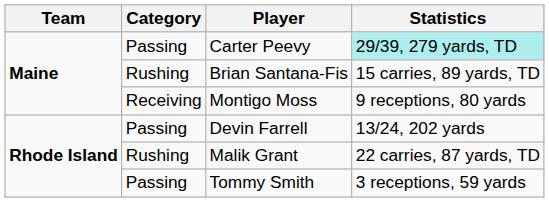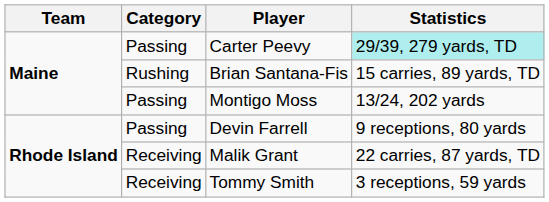(164, 100) Receiving -> (156, 100) Passing
(441, 100) 9 receptions, 80 yards -> (420, 100) 13/24, 202 yards
(420, 128) 13/24, 202 yards -> (441, 128) 9 receptions, 80 yards
(157, 155) Rushing -> (164, 155) Receiving
(156, 182) Passing -> (164, 182) Receiving
